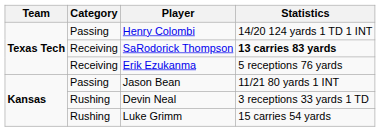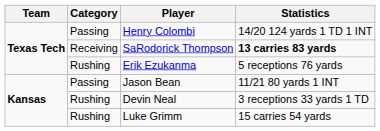(94, 65) Receiving -> (90, 65) Rushing
